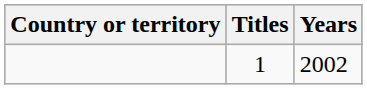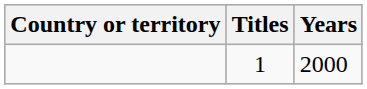(324, 64) 2002 -> (324, 64) 2000
